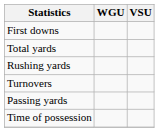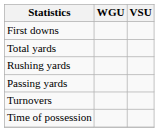rows swapped: (37, 100) <-> (29, 83)
